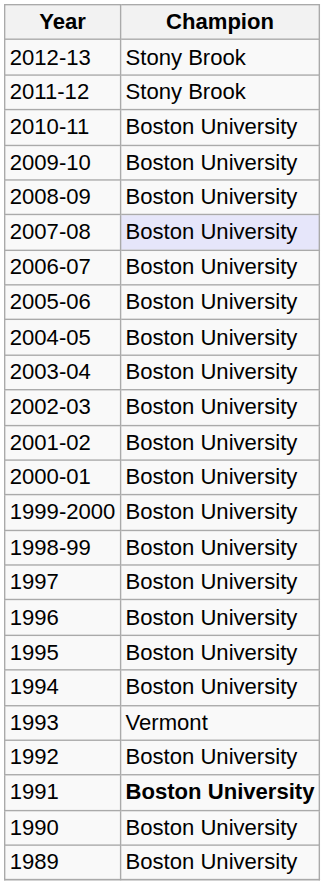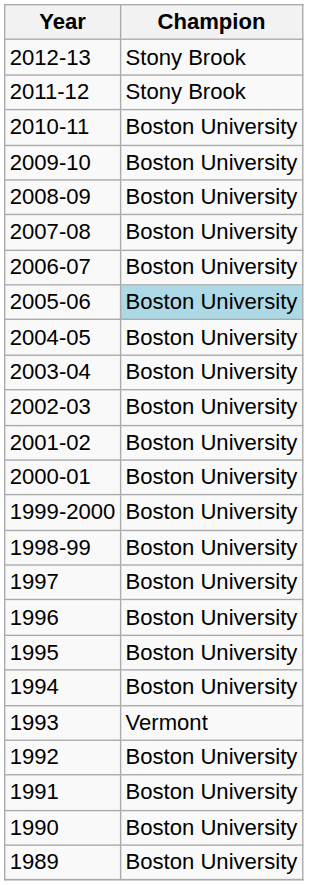(211, 232) lavender background -> (211, 232) no background
(211, 302) no background -> (211, 302) lightblue background
(220, 792) bold -> (211, 792) normal
